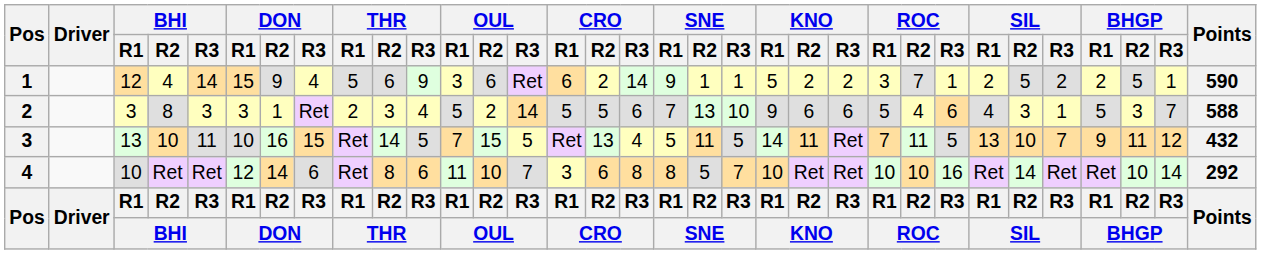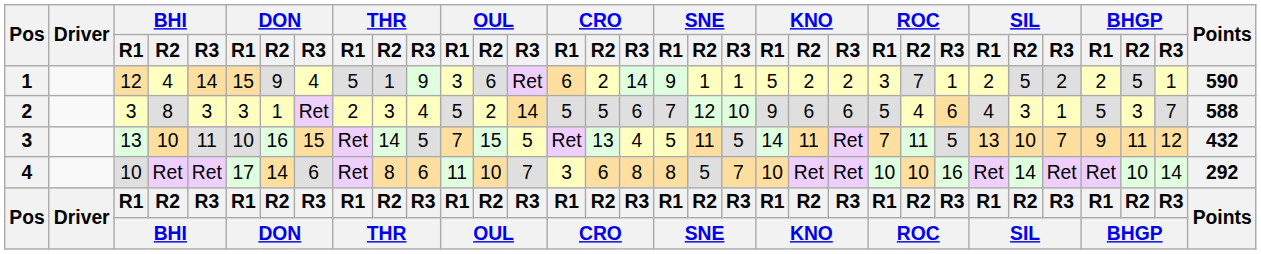(389, 80) 6 -> (389, 80) 1
(705, 111) 13 -> (705, 111) 12
(243, 172) 12 -> (243, 172) 17
